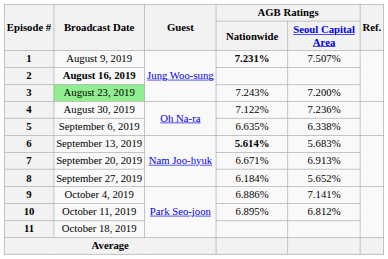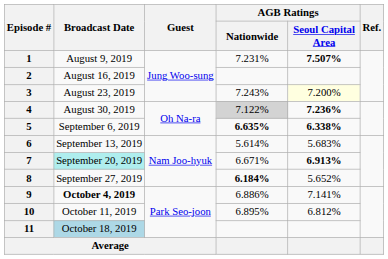(252, 59) bold -> (252, 59) normal
(324, 59) normal -> (324, 59) bold
(99, 76) bold -> (99, 76) normal
(99, 93) lightgreen background -> (99, 93) no background
(324, 93) no background -> (324, 93) lightyellow background
(252, 110) no background -> (252, 110) lightgrey background
(324, 110) normal -> (324, 110) bold
(252, 127) normal -> (252, 127) bold
(324, 127) normal -> (324, 127) bold
(252, 144) bold -> (252, 144) normal
(99, 161) no background -> (99, 161) paleturquoise background
(324, 161) normal -> (324, 161) bold
(252, 178) normal -> (252, 178) bold
(99, 195) normal -> (99, 195) bold
(99, 229) no background -> (99, 229) lightblue background
